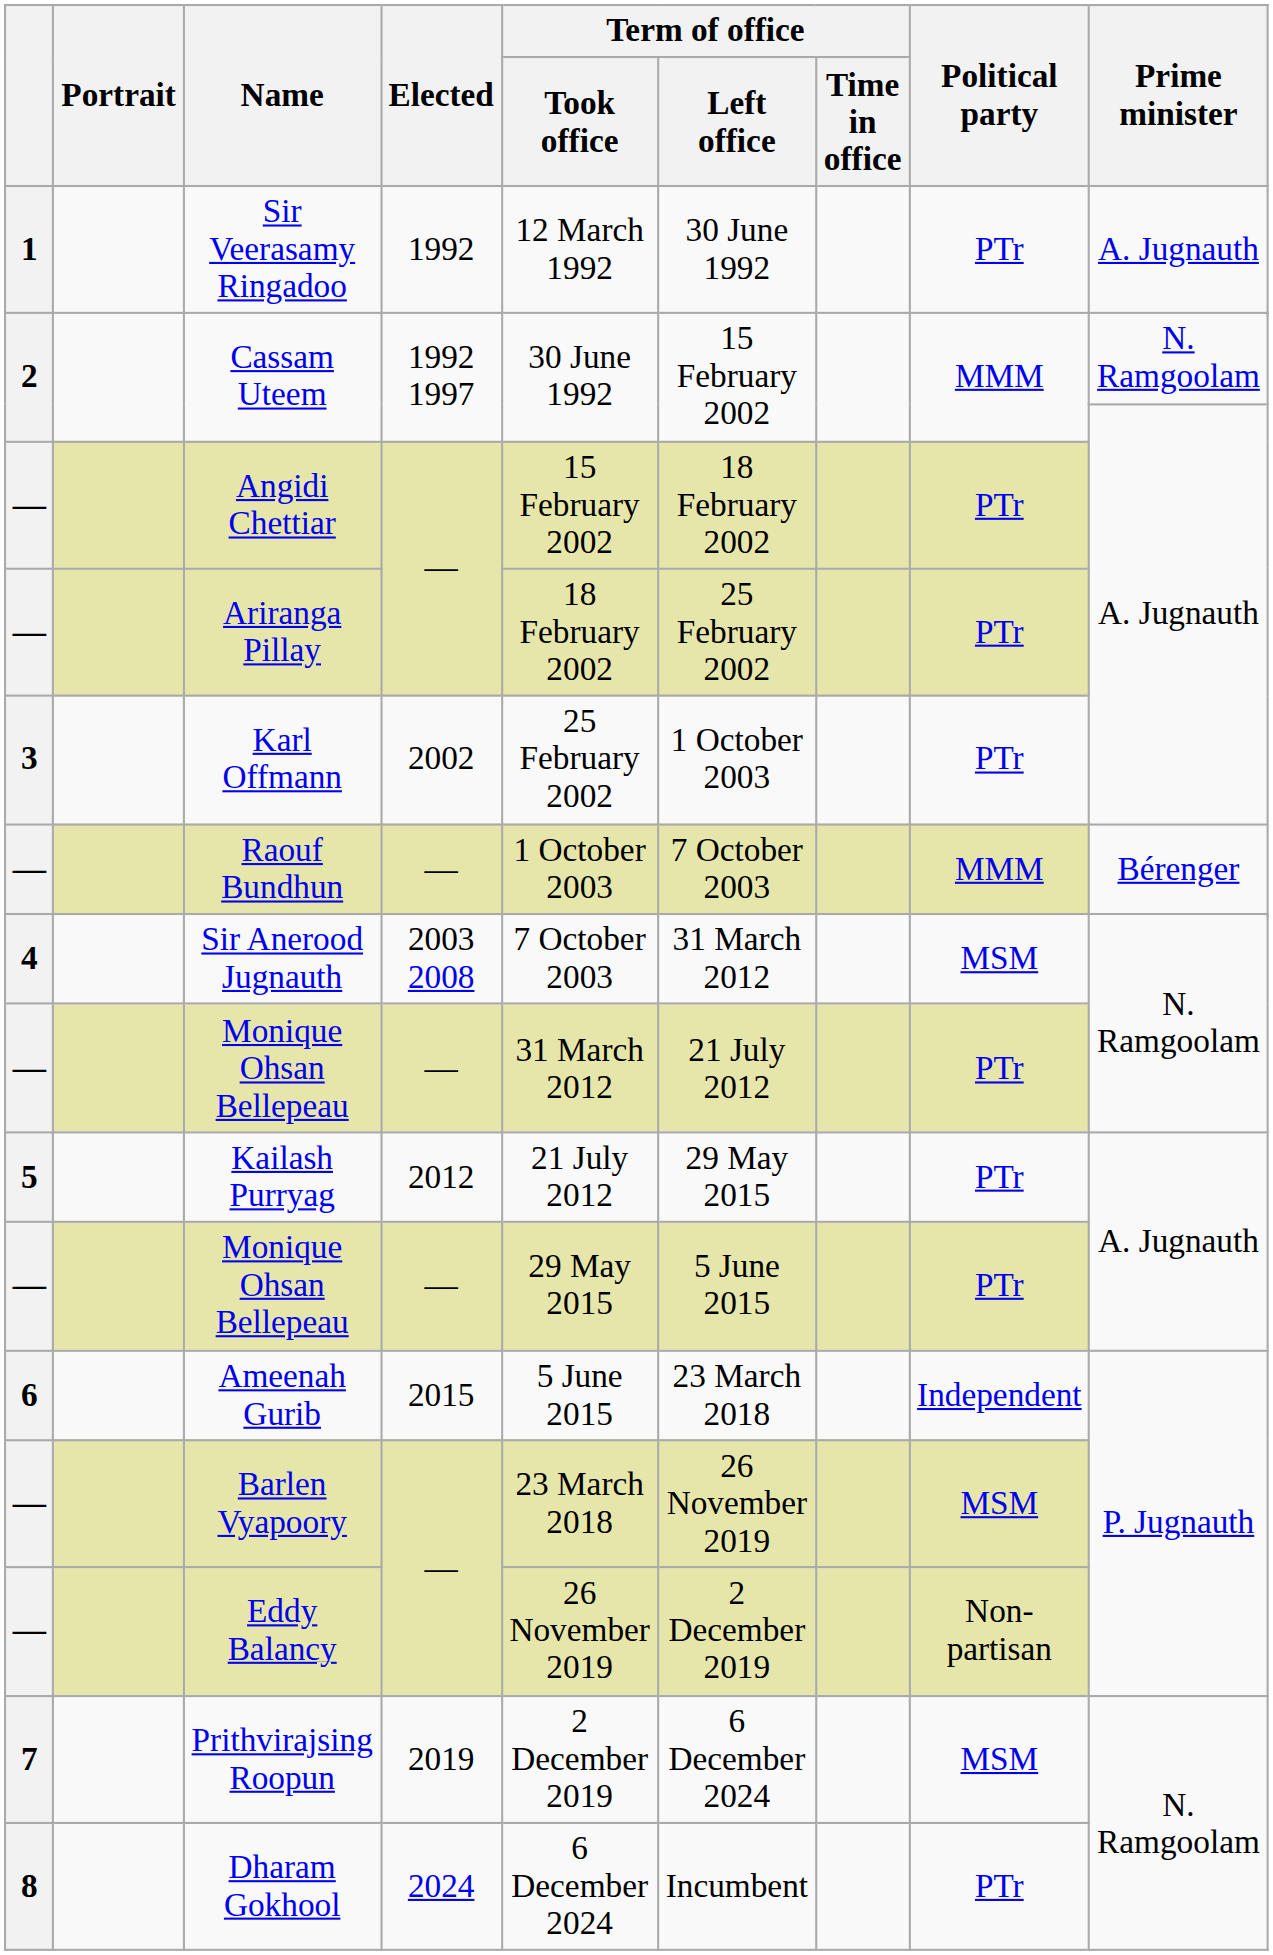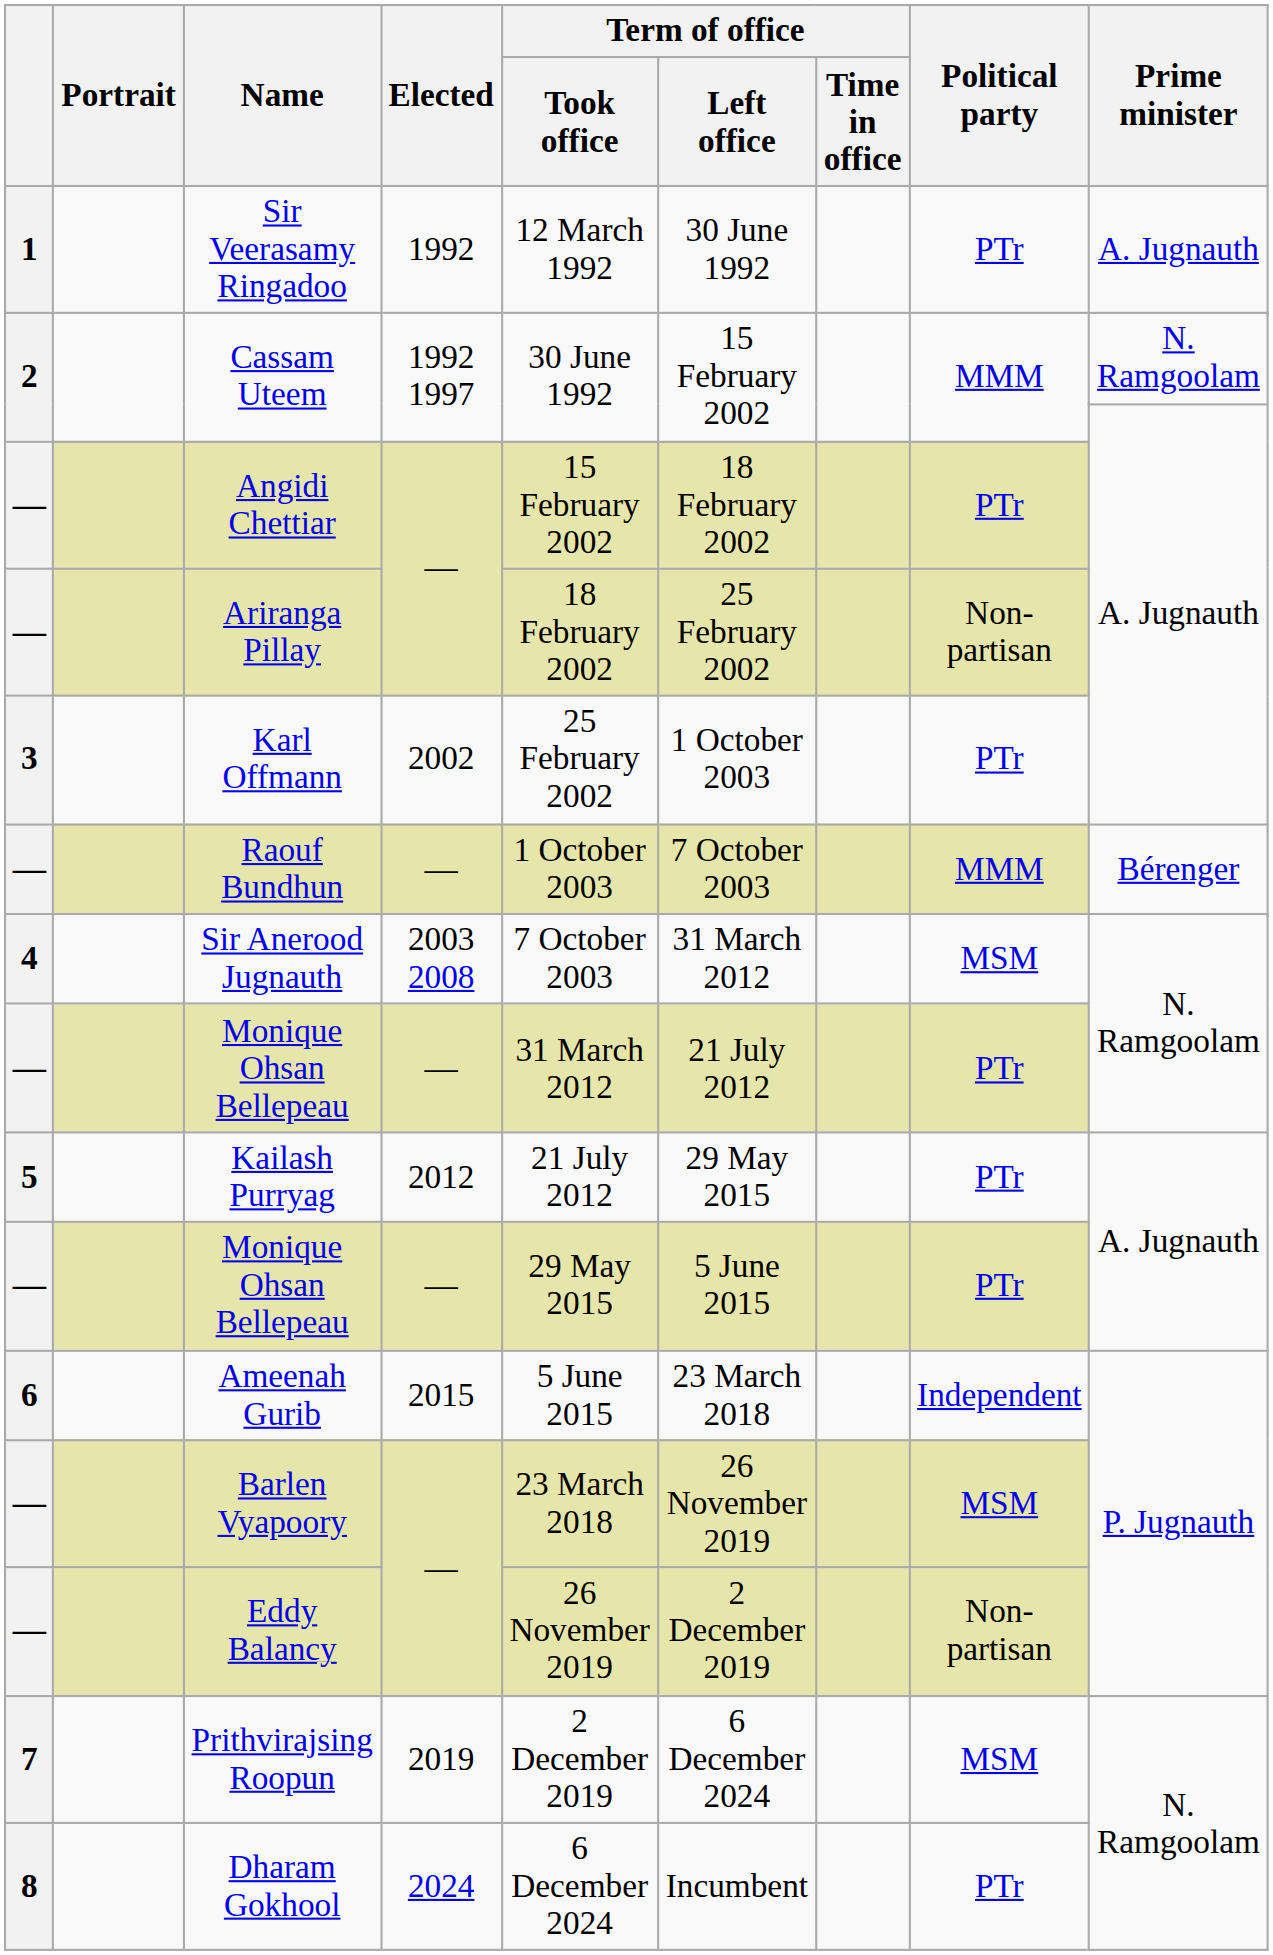(999, 631) PTr -> (999, 631) Non-partisan
